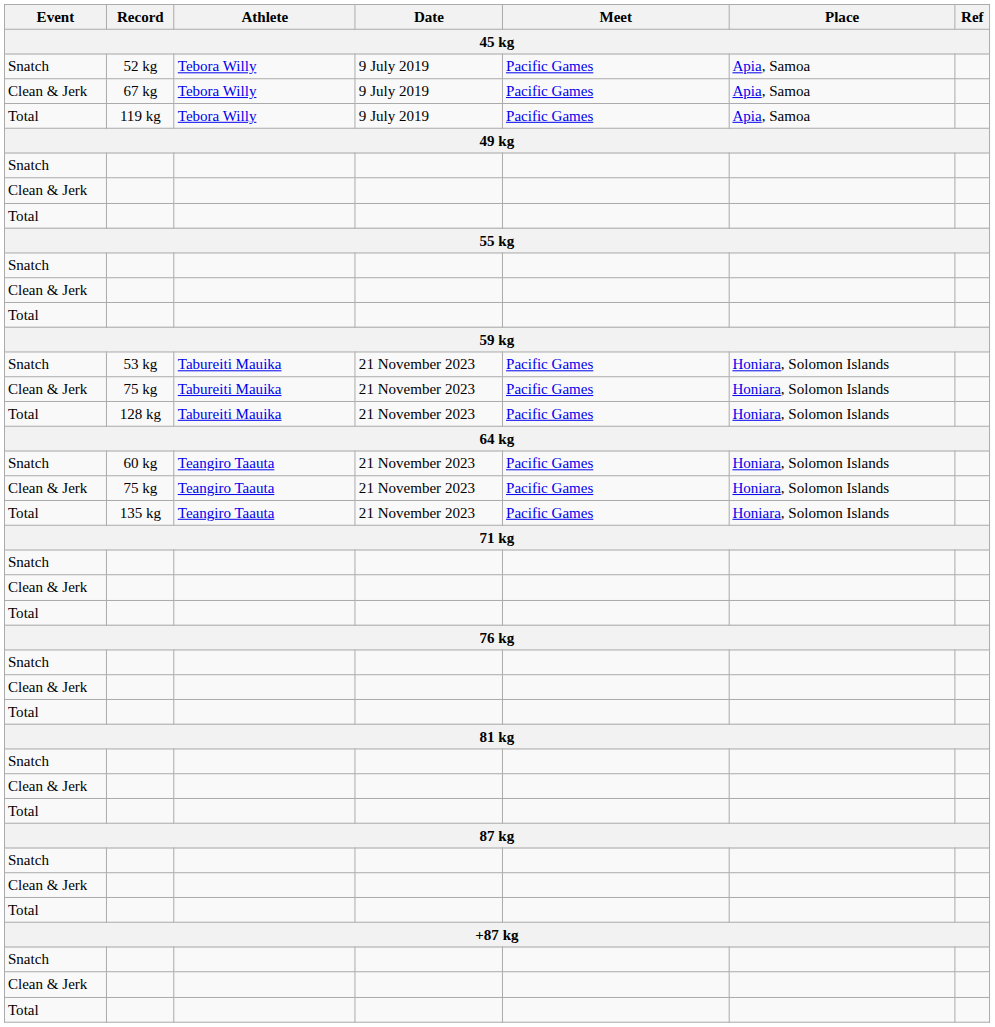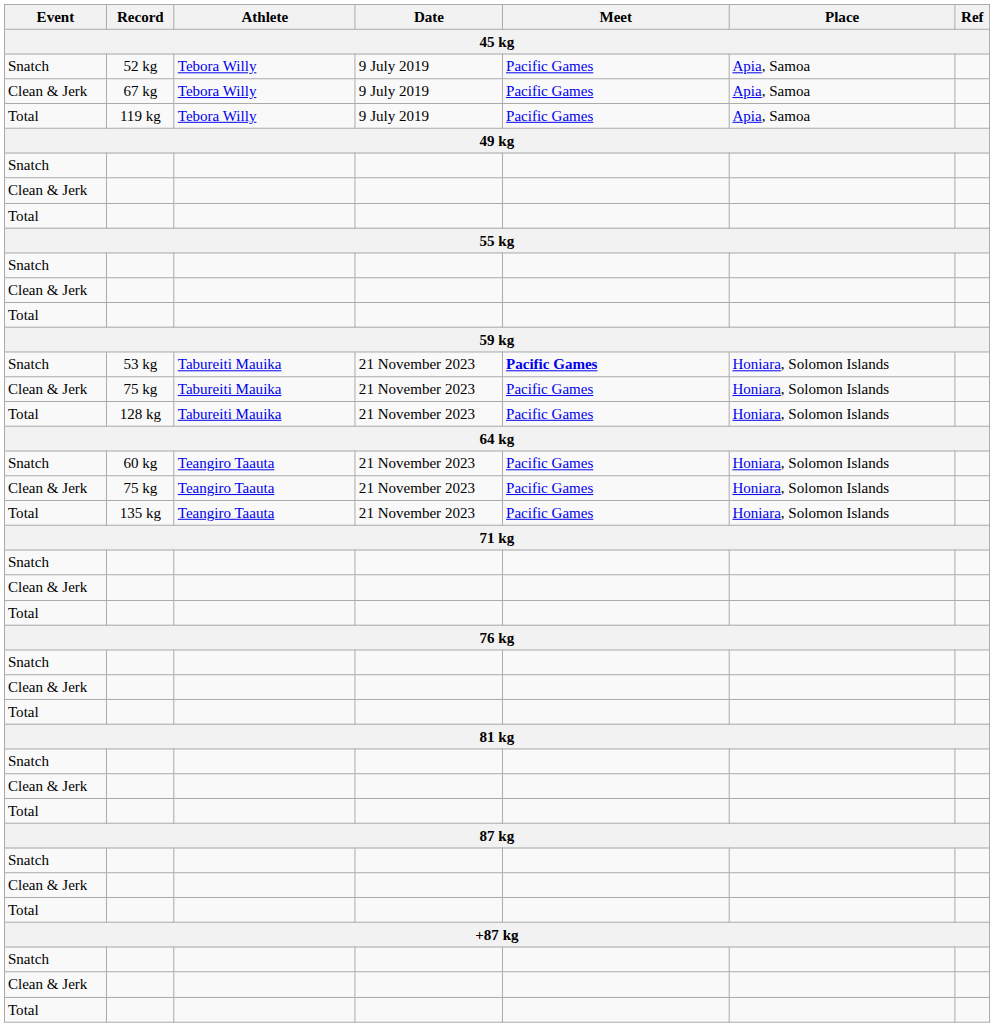(550, 364) normal -> (552, 364) bold
